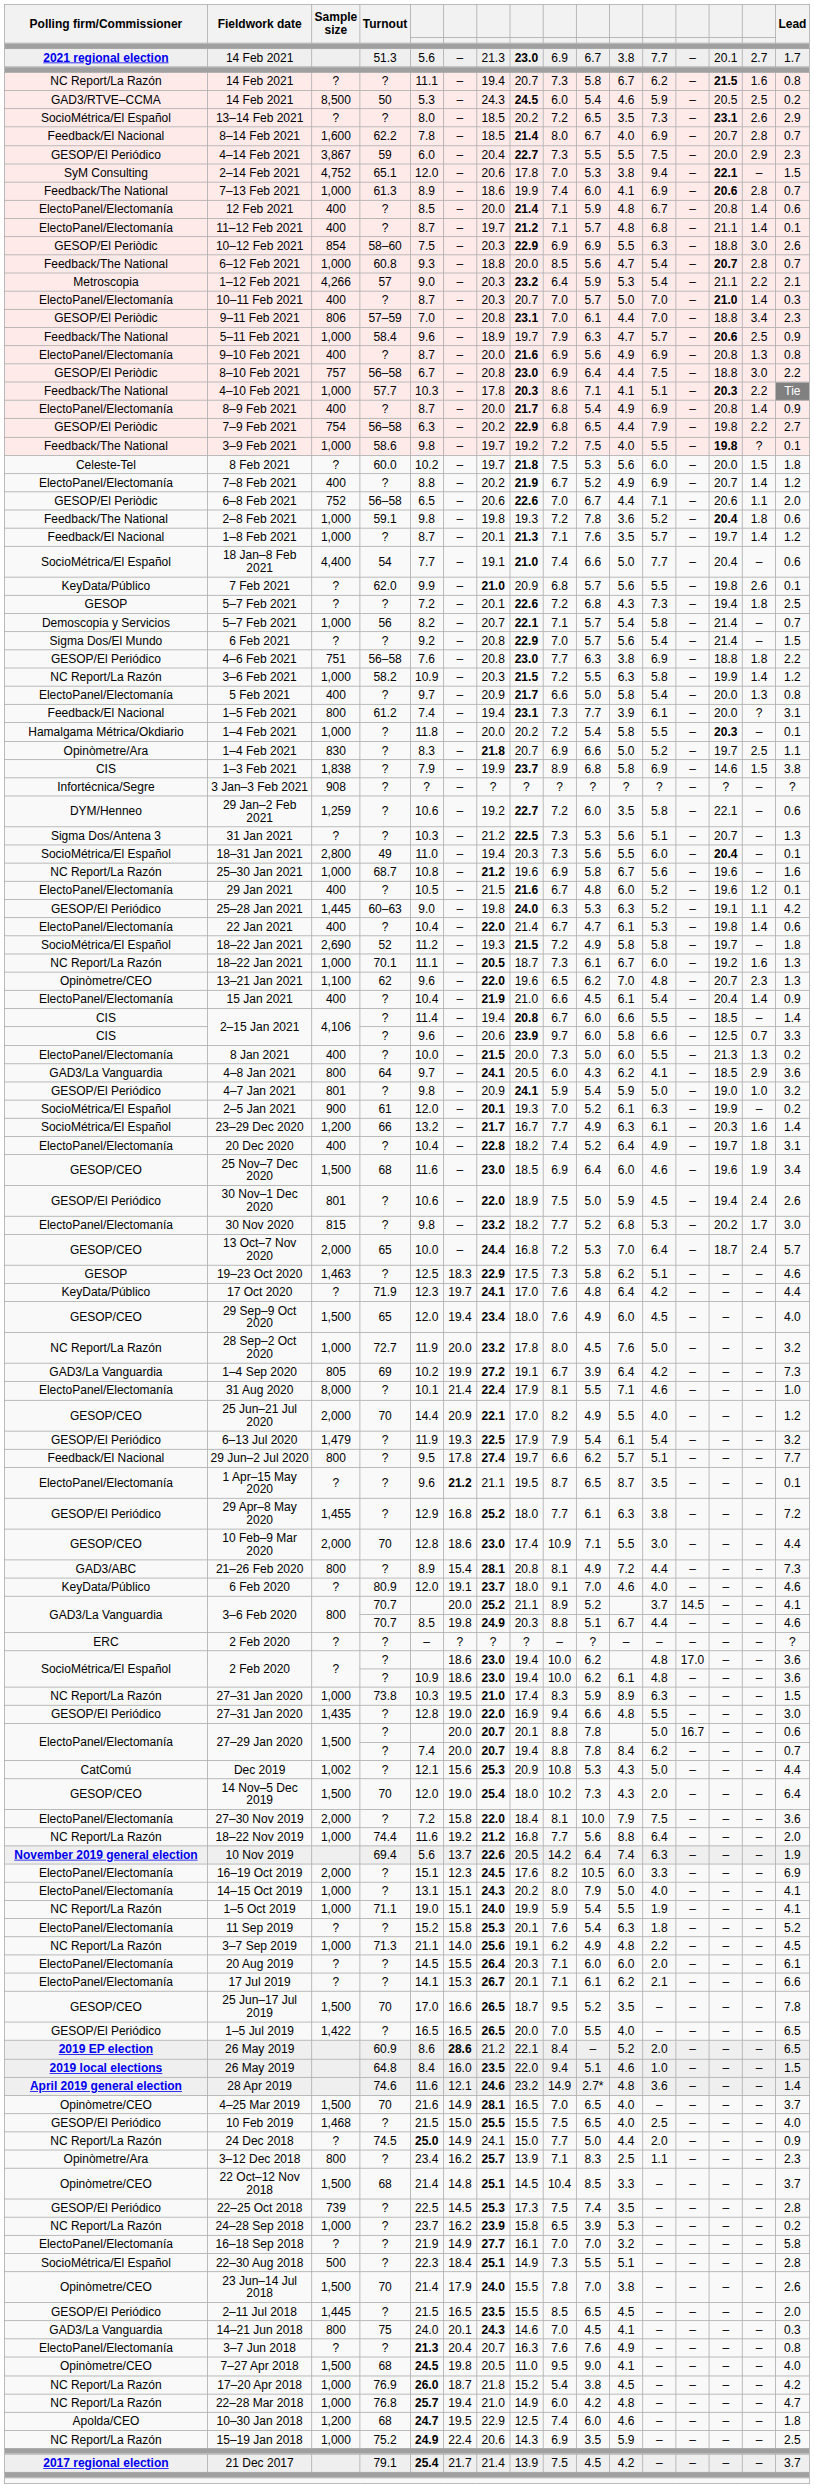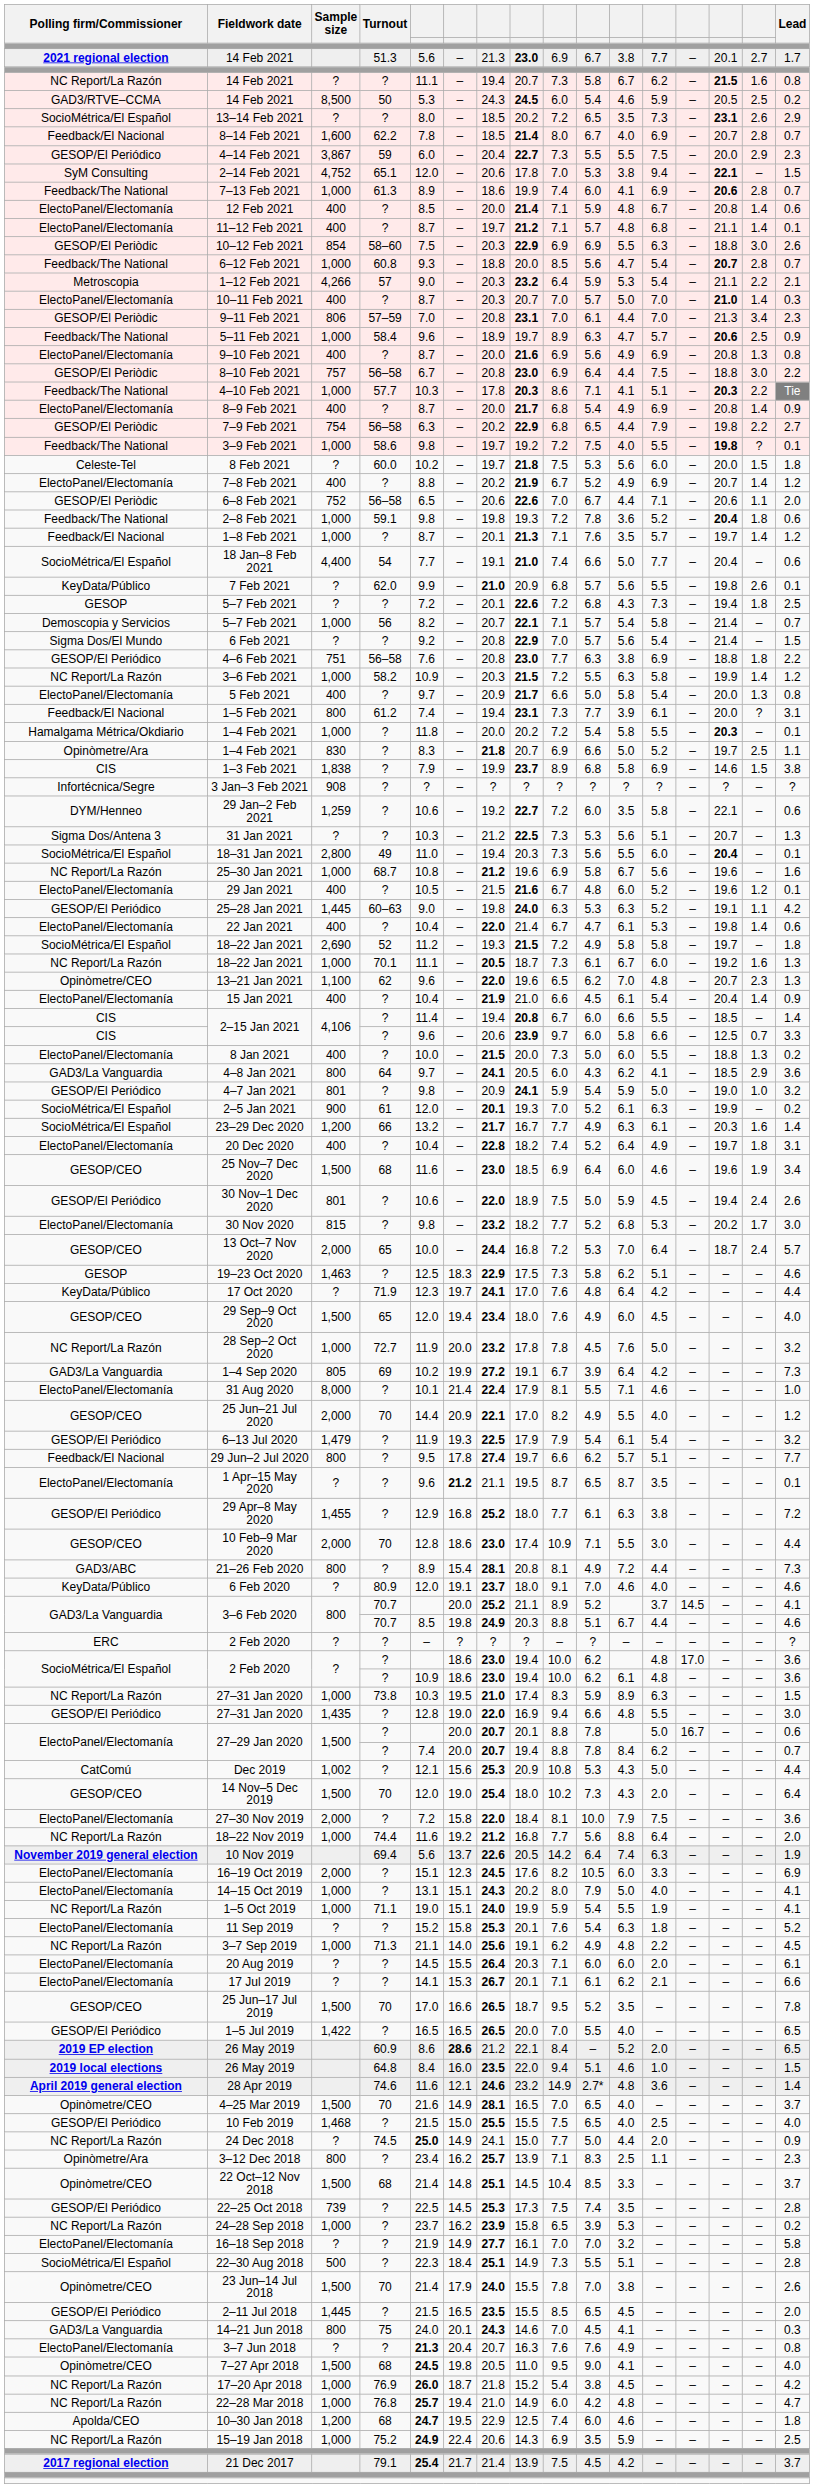(726, 318) 18.8 -> (726, 318) 21.3
(560, 337) 7.9 -> (560, 337) 8.9
(726, 1054) 21.3 -> (726, 1054) 18.8
(560, 1348) 8.0 -> (560, 1348) 7.8
